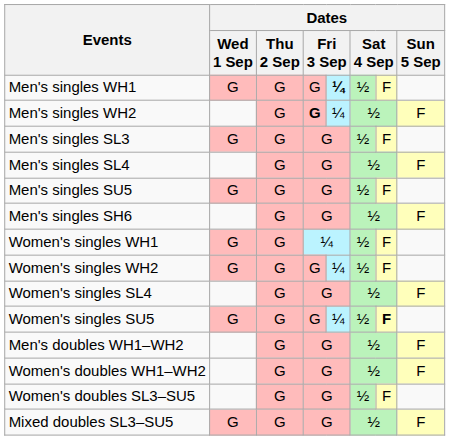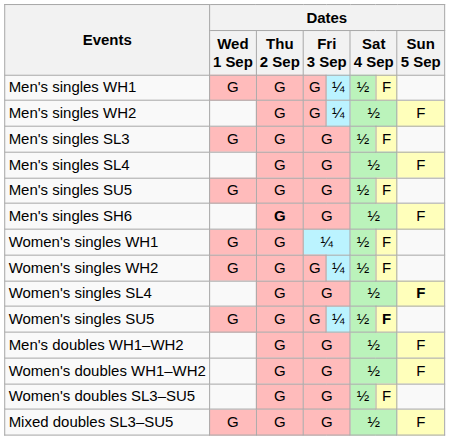(338, 88) bold -> (338, 88) normal
(315, 113) bold -> (315, 113) normal
(280, 216) normal -> (280, 216) bold
(421, 294) normal -> (421, 294) bold
